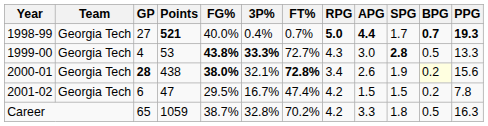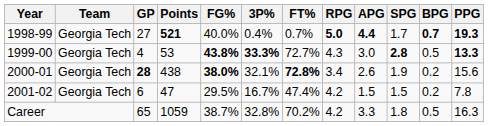(466, 53) normal -> (466, 53) bold
(431, 72) lightyellow background -> (431, 72) no background
